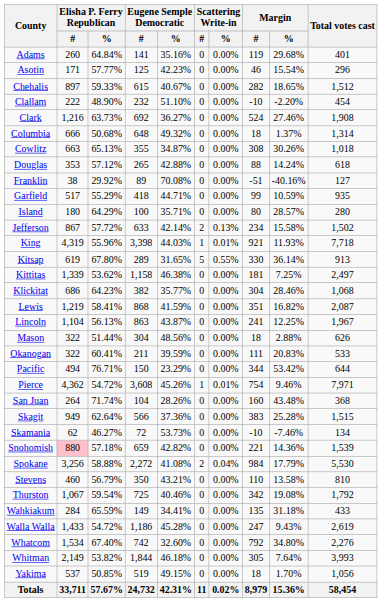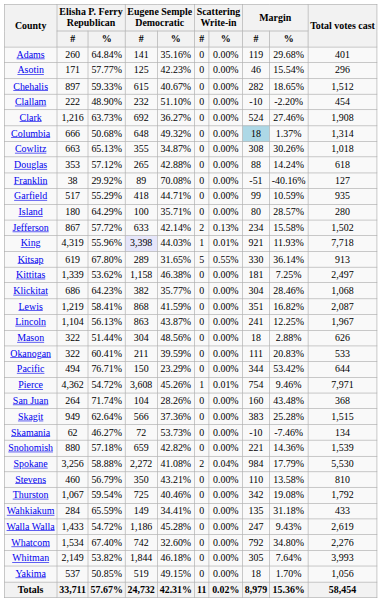(256, 133) no background -> (256, 133) lightblue background
(141, 243) no background -> (141, 243) lavender background
(73, 448) pink background -> (73, 448) no background
